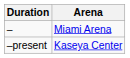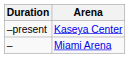rows swapped: (10, 29) <-> (27, 45)
